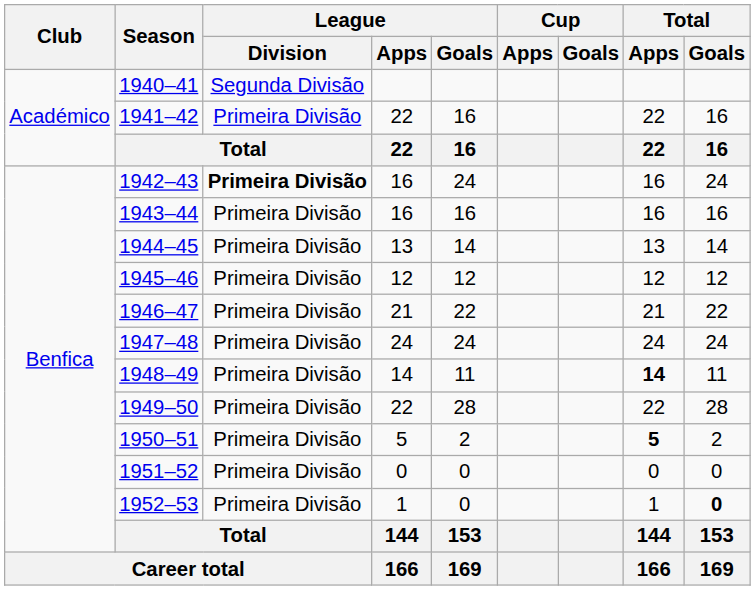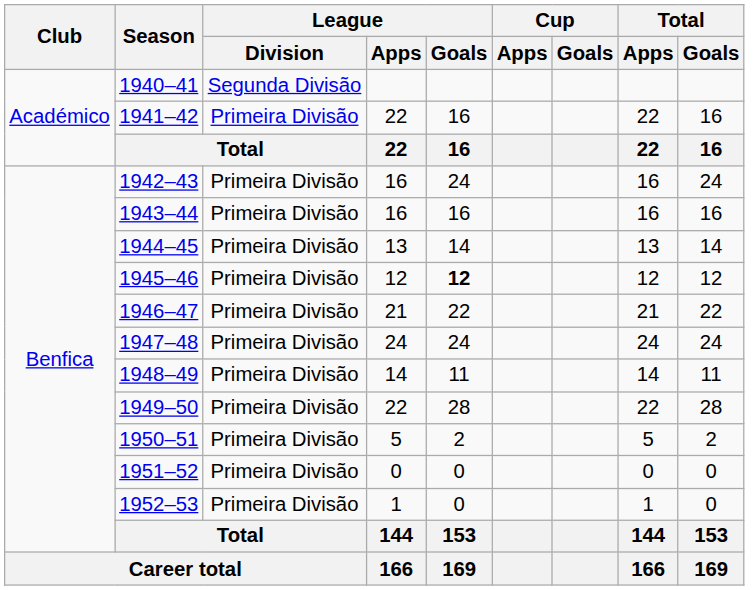(287, 181) bold -> (285, 181) normal
(465, 278) normal -> (459, 278) bold
(654, 375) bold -> (648, 375) normal
(654, 439) bold -> (648, 439) normal
(717, 504) bold -> (711, 504) normal
